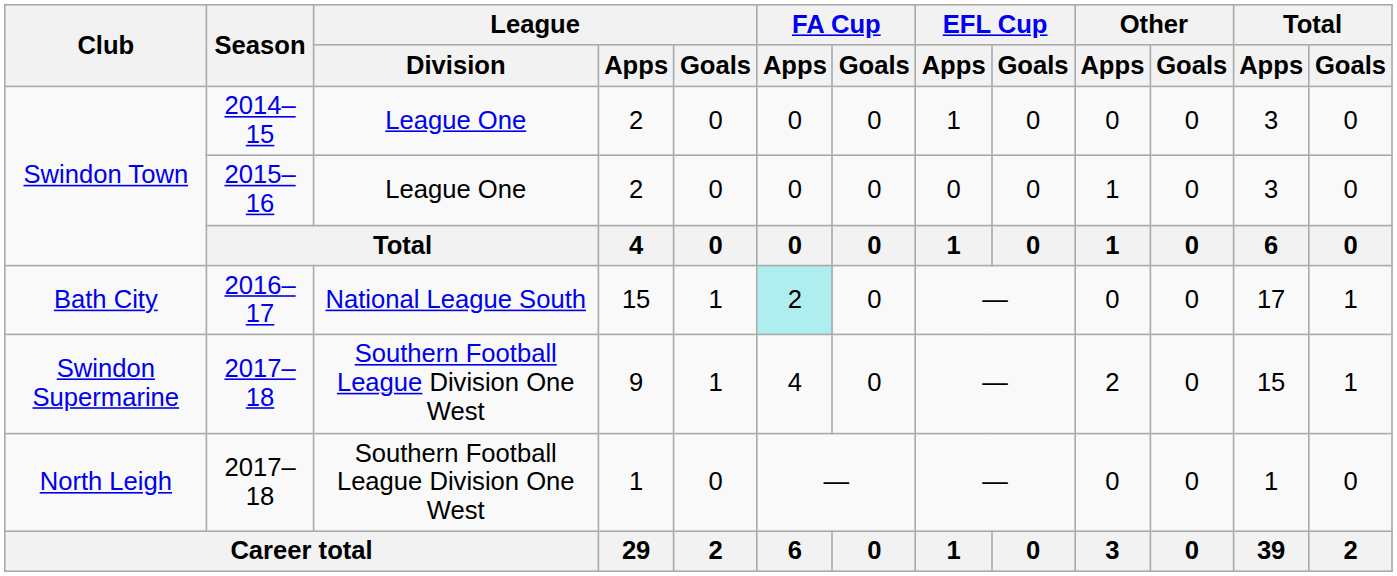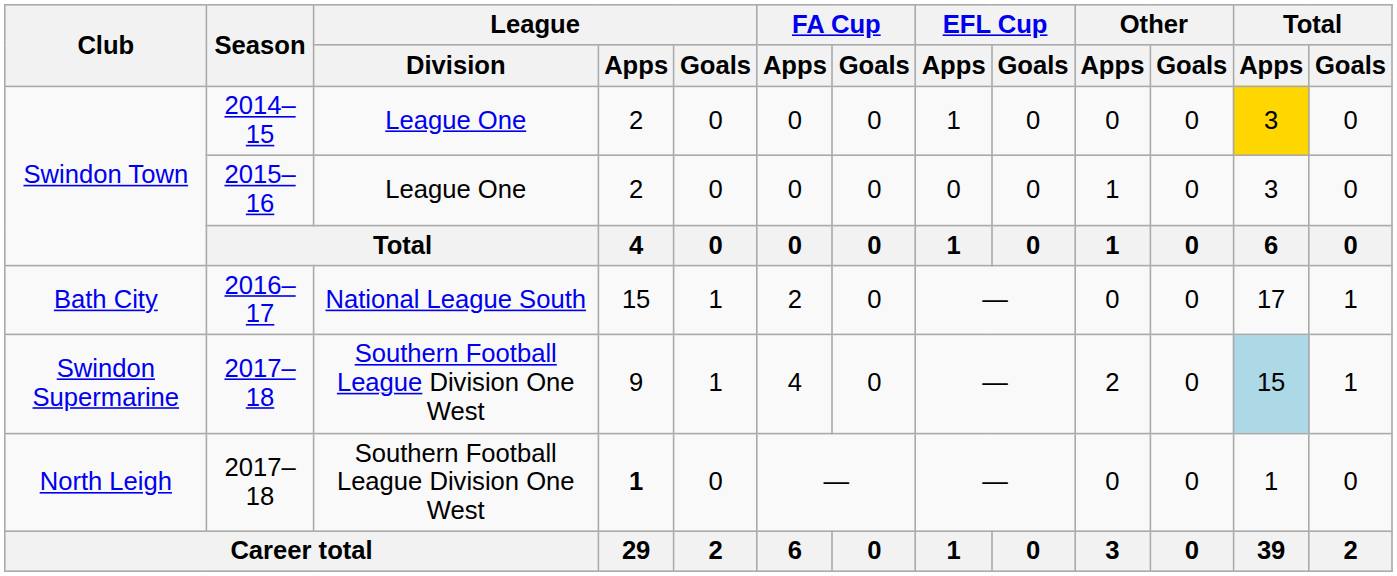(1271, 120) no background -> (1271, 120) gold background
(795, 299) paleturquoise background -> (795, 299) no background
(1271, 383) no background -> (1271, 383) lightblue background
(636, 481) normal -> (636, 481) bold
